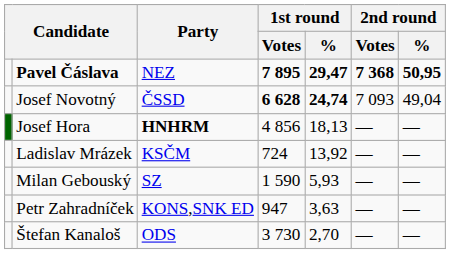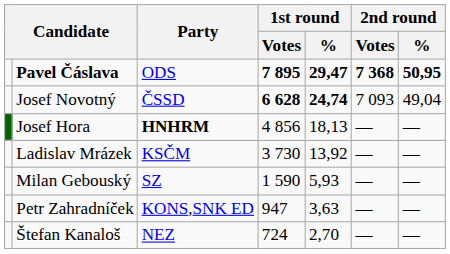(158, 72) NEZ -> (159, 72) ODS
(275, 153) 724 -> (281, 153) 3 730
(159, 235) ODS -> (158, 235) NEZ
(281, 235) 3 730 -> (275, 235) 724
